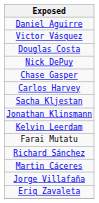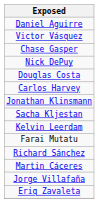(49, 50) Douglas Costa -> (49, 50) Chase Gasper
(49, 75) Chase Gasper -> (49, 75) Douglas Costa
(49, 101) Sacha Kljestan -> (49, 101) Jonathan Klinsmann
(49, 114) Jonathan Klinsmann -> (49, 114) Sacha Kljestan
